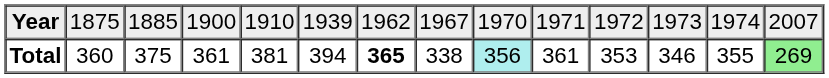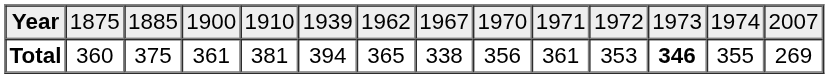(386, 55) bold -> (386, 55) normal
(502, 55) paleturquoise background -> (502, 55) no background
(677, 55) normal -> (677, 55) bold
(794, 55) lightgreen background -> (794, 55) no background
